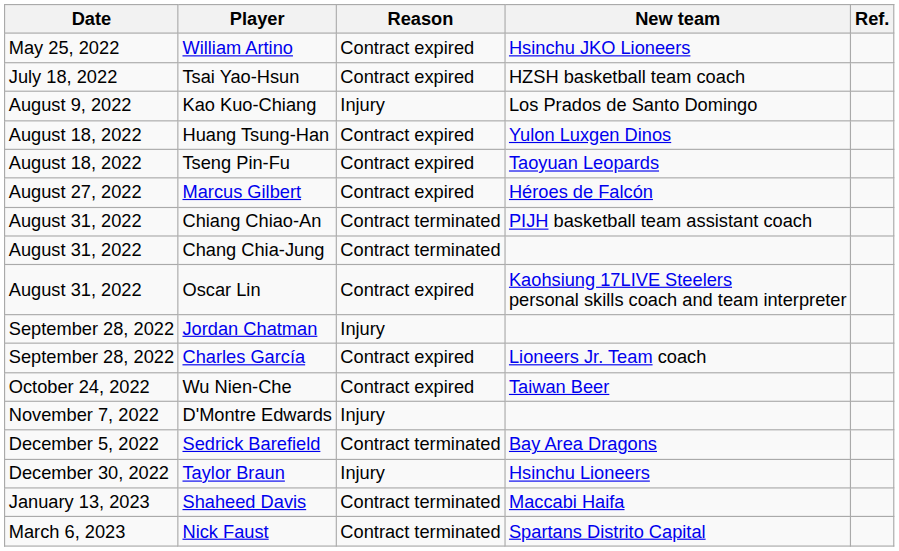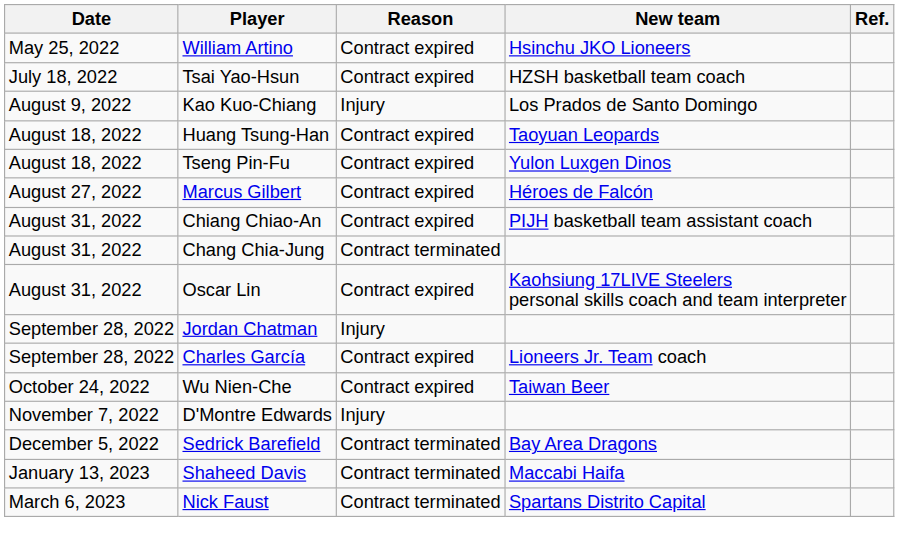(590, 134) Yulon Luxgen Dinos -> (584, 134) Taoyuan Leopards
(584, 163) Taoyuan Leopards -> (590, 163) Yulon Luxgen Dinos
(420, 221) Contract terminated -> (407, 221) Contract expired
- row: (234, 473)
